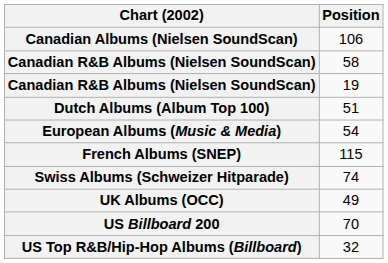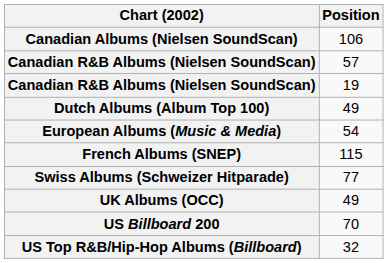(351, 62) 58 -> (351, 62) 57
(351, 108) 51 -> (351, 108) 49
(351, 177) 74 -> (351, 177) 77
